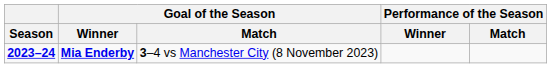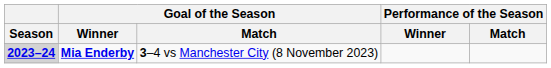(31, 53) no background -> (31, 53) lightgrey background
